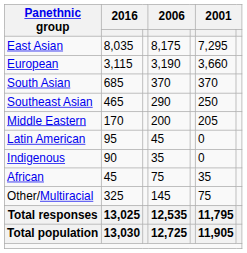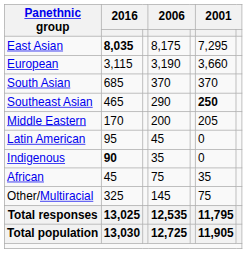(119, 45) normal -> (119, 45) bold
(208, 102) normal -> (208, 102) bold
(110, 158) normal -> (110, 158) bold
